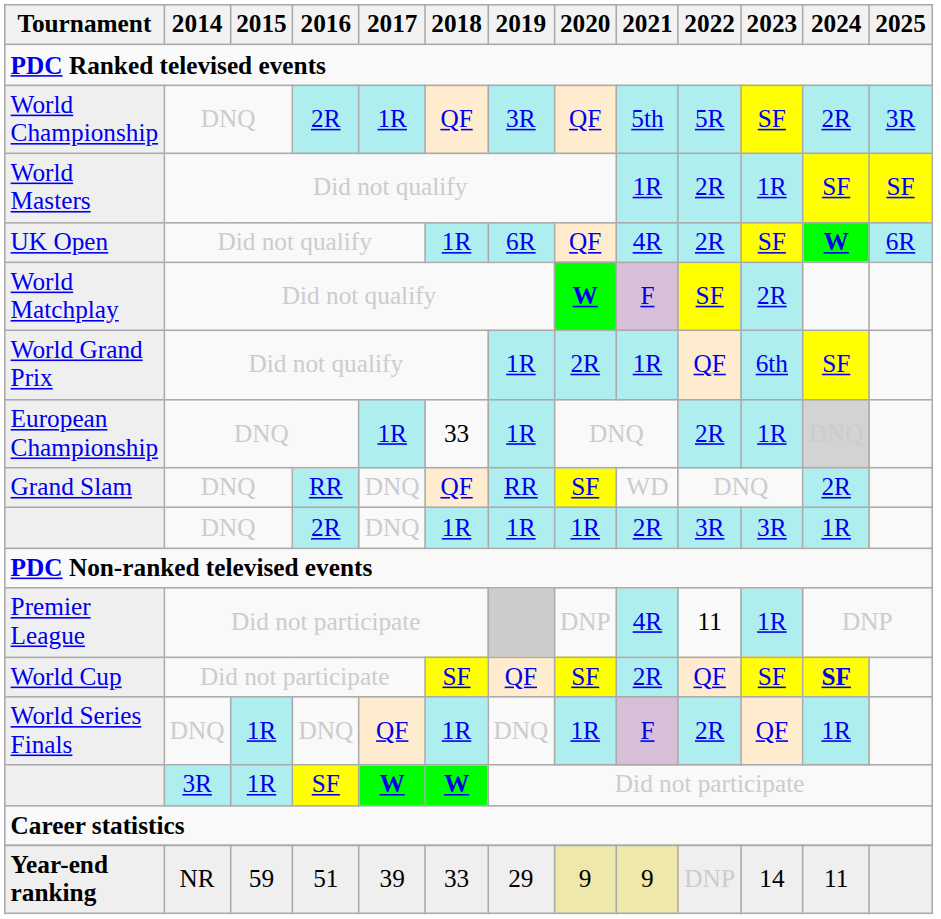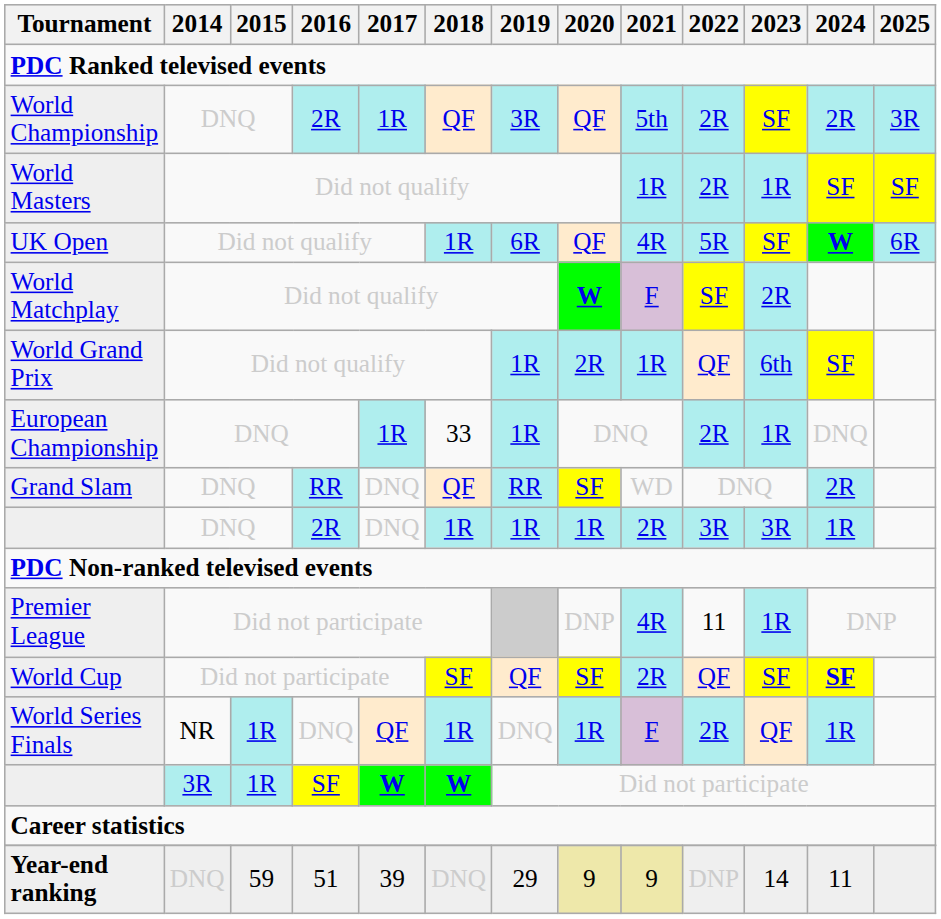(710, 118) 5R -> (714, 118) 2R
(710, 241) 2R -> (714, 241) 5R
(836, 433) lightgrey background -> (840, 433) no background
(197, 730) DNQ -> (197, 730) NR
(197, 879) NR -> (197, 879) DNQ
(457, 879) 33 -> (459, 879) DNQ
